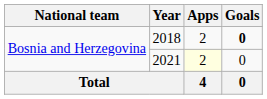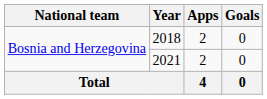(242, 37) bold -> (242, 37) normal
(203, 60) lightyellow background -> (203, 60) no background
